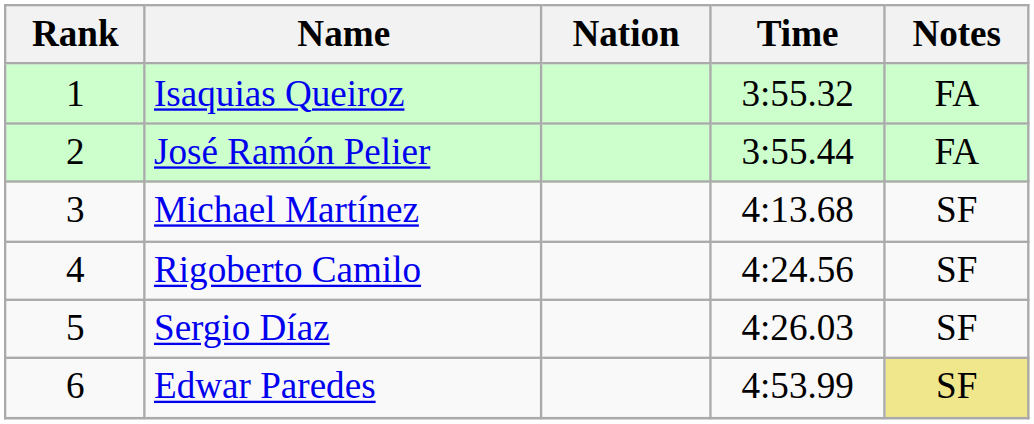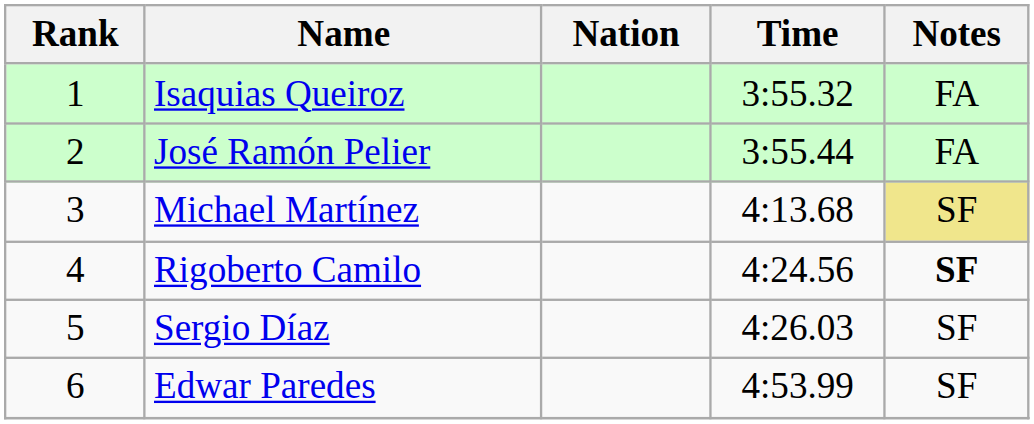(957, 210) no background -> (957, 210) khaki background
(957, 269) normal -> (957, 269) bold
(957, 387) khaki background -> (957, 387) no background
